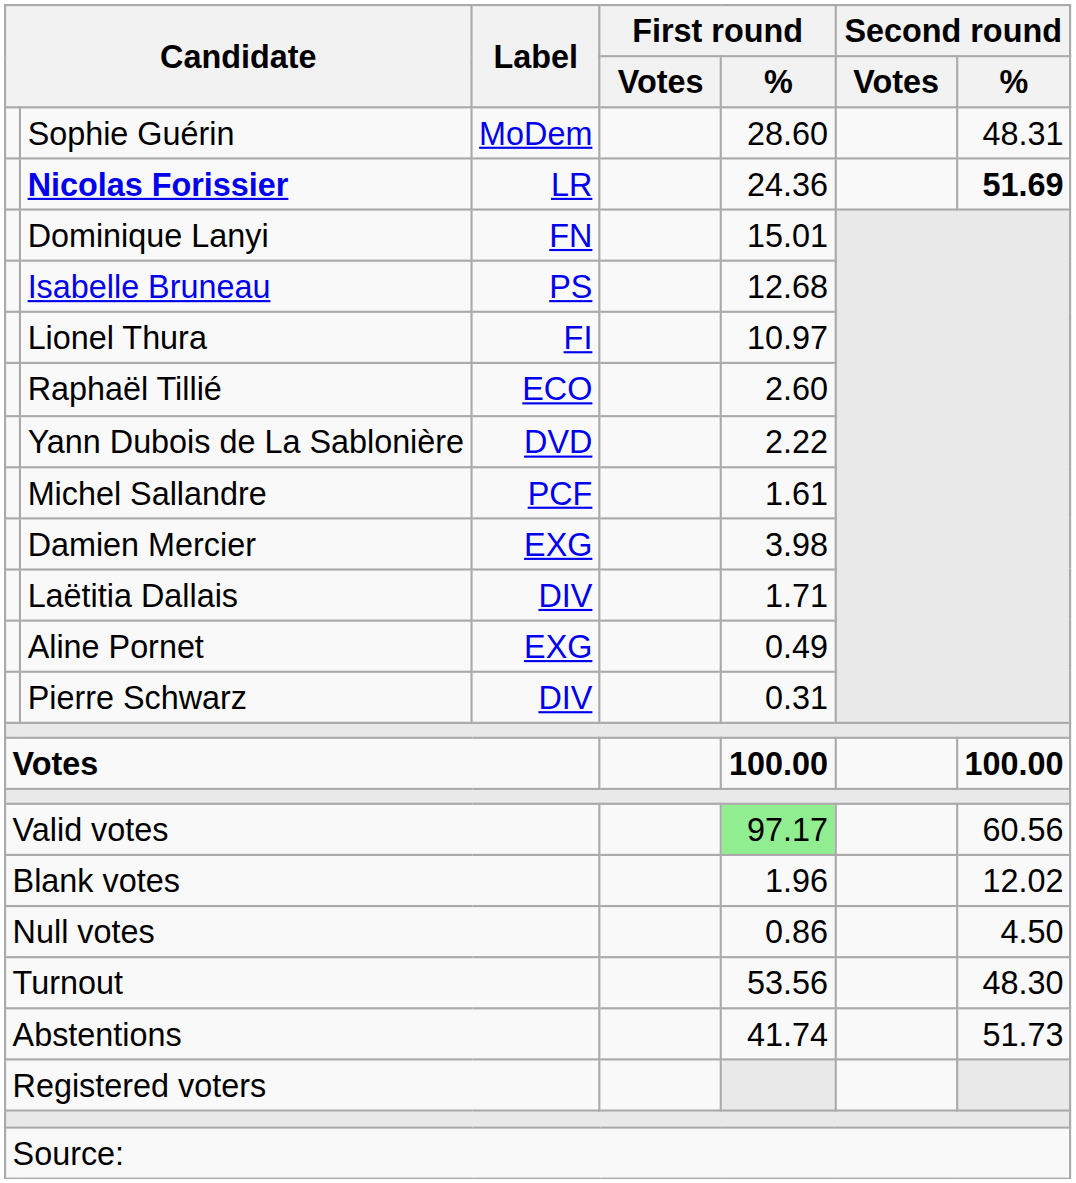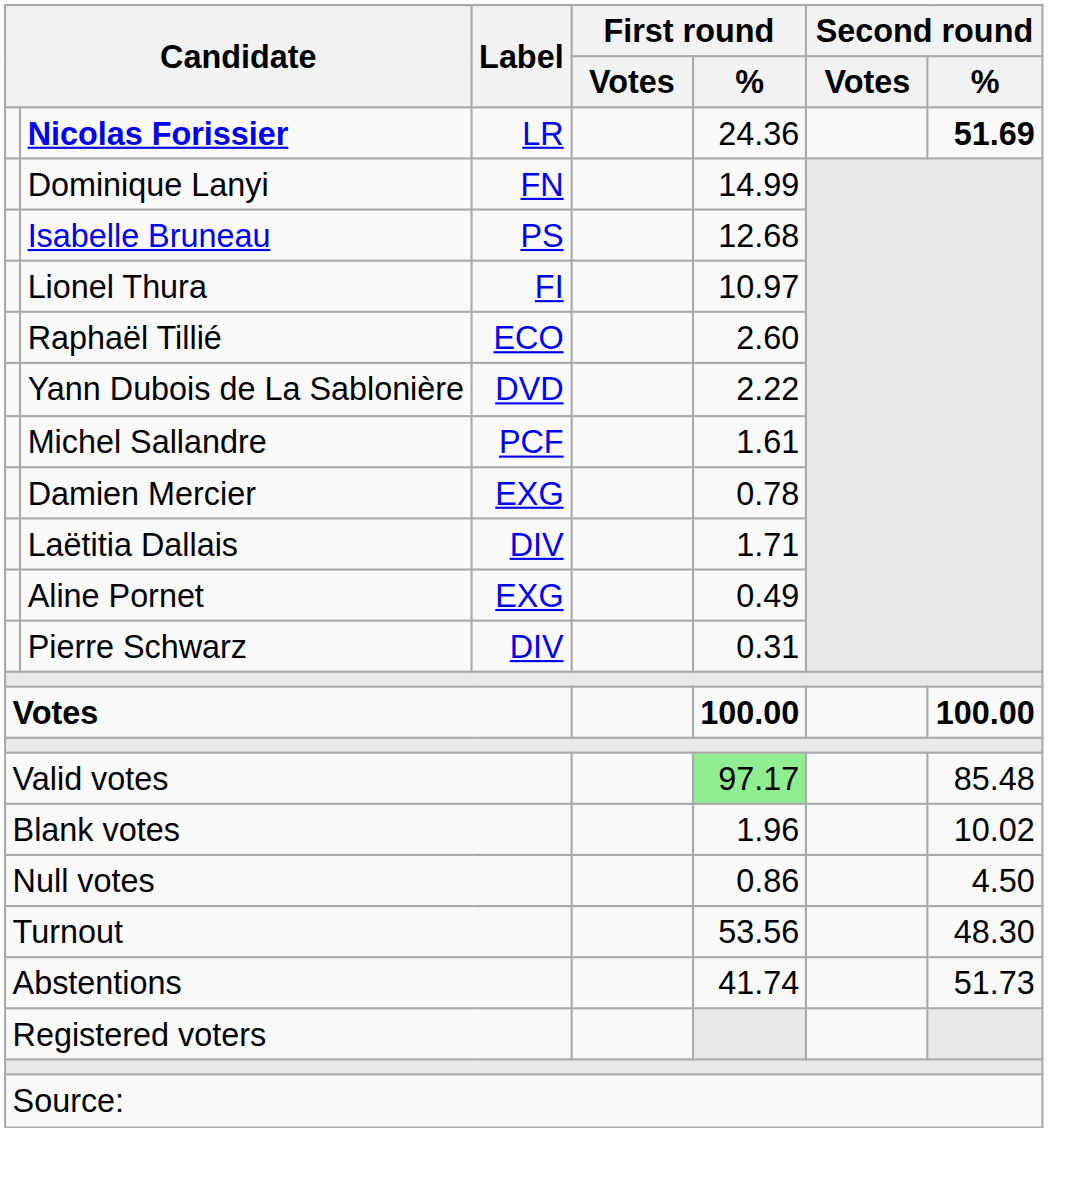- row: (131, 133)
(787, 236) 15.01 -> (759, 185) 14.99
(796, 543) 3.98 -> (768, 492) 0.78
(1023, 830) 60.56 -> (994, 779) 85.48
(1023, 881) 12.02 -> (994, 830) 10.02
